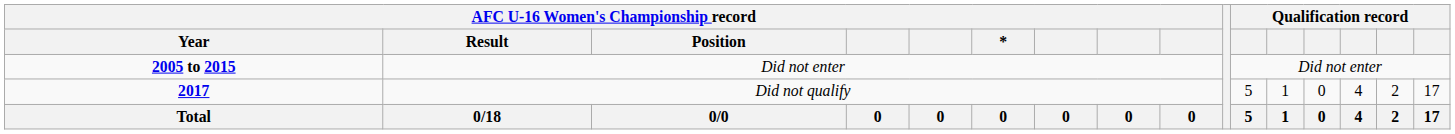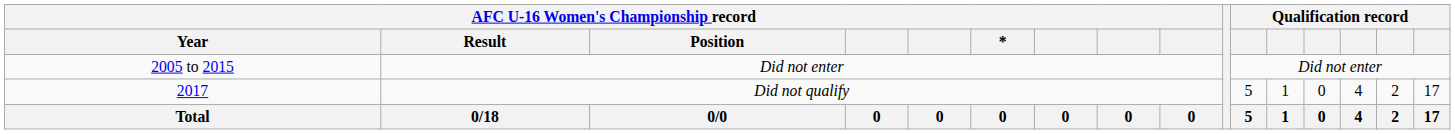(194, 66) bold -> (193, 66) normal
(194, 91) bold -> (193, 91) normal
